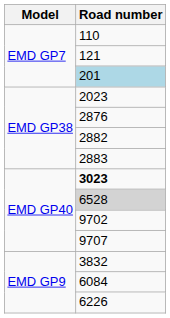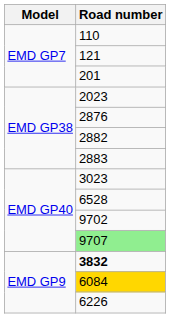(90, 76) lightblue background -> (90, 76) no background
(93, 179) bold -> (93, 179) normal
(93, 199) lightgrey background -> (93, 199) no background
(93, 240) no background -> (93, 240) lightgreen background
(93, 261) normal -> (93, 261) bold
(93, 281) no background -> (93, 281) gold background
